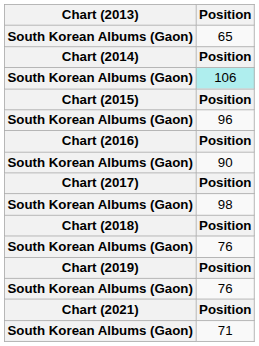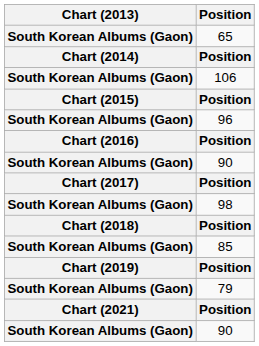(225, 78) paleturquoise background -> (225, 78) no background
(225, 246) 76 -> (225, 246) 85
(225, 288) 76 -> (225, 288) 79
(225, 330) 71 -> (225, 330) 90
